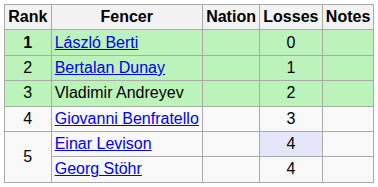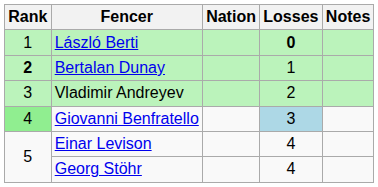(28, 42) bold -> (28, 42) normal
(291, 42) normal -> (291, 42) bold
(28, 67) normal -> (28, 67) bold
(28, 118) no background -> (28, 118) lightgreen background
(291, 118) no background -> (291, 118) lightblue background
(291, 144) lavender background -> (291, 144) no background
